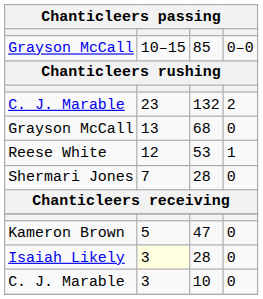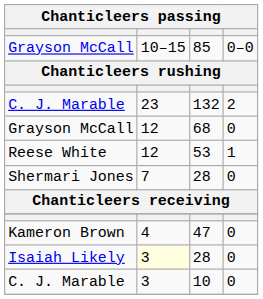(150, 128) 13 -> (150, 128) 12
(145, 233) 5 -> (145, 233) 4
